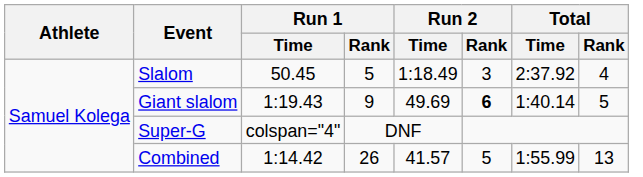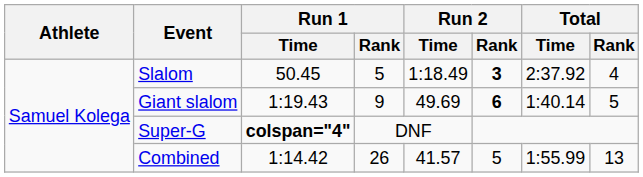(487, 74) normal -> (497, 74) bold
(293, 130) normal -> (298, 130) bold
